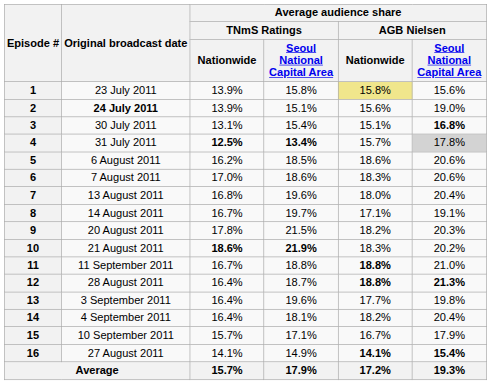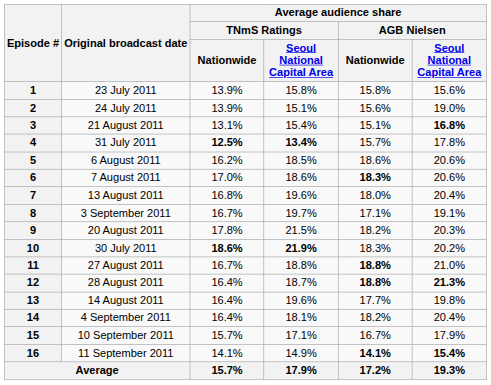(375, 90) khaki background -> (375, 90) no background
(126, 108) bold -> (126, 108) normal
(126, 125) 30 July 2011 -> (126, 125) 21 August 2011
(449, 143) lightgrey background -> (449, 143) no background
(375, 178) normal -> (375, 178) bold
(126, 213) 14 August 2011 -> (126, 213) 3 September 2011
(126, 248) 21 August 2011 -> (126, 248) 30 July 2011
(126, 265) 11 September 2011 -> (126, 265) 27 August 2011
(126, 300) 3 September 2011 -> (126, 300) 14 August 2011
(126, 353) 27 August 2011 -> (126, 353) 11 September 2011
